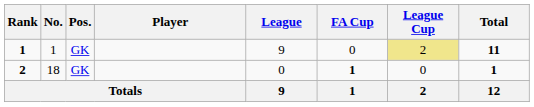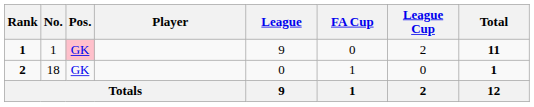(80, 49) no background -> (80, 49) pink background
(423, 49) khaki background -> (423, 49) no background
(352, 70) bold -> (352, 70) normal
